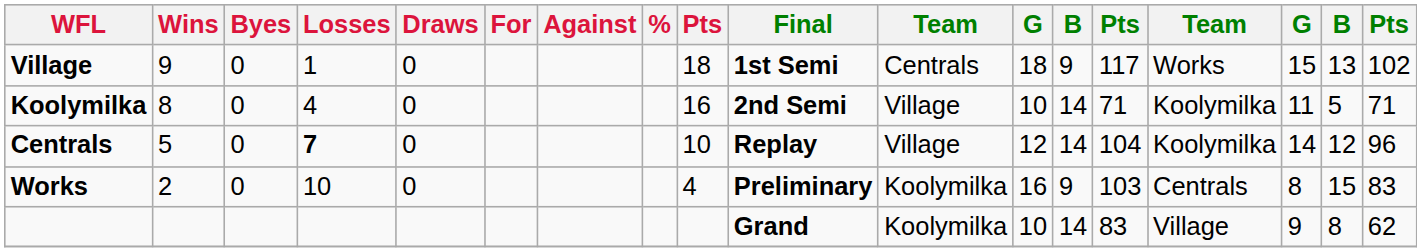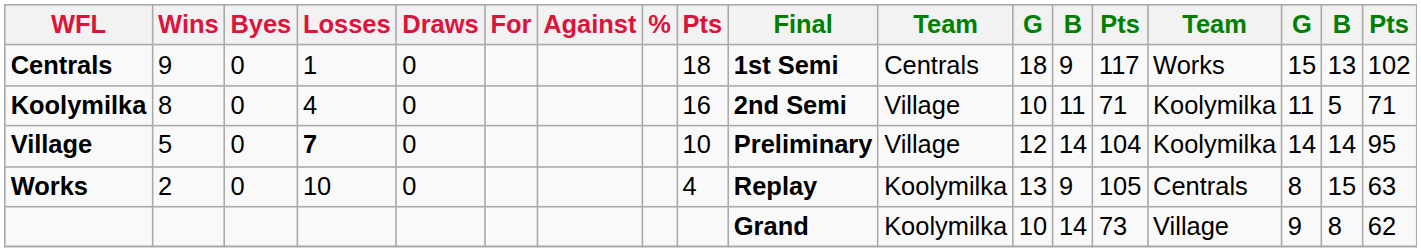(51, 65) Village -> (62, 65) Centrals
(1073, 105) 14 -> (1072, 105) 11
(62, 145) Centrals -> (51, 145) Village
(776, 145) Replay -> (803, 145) Preliminary
(1342, 145) 12 -> (1342, 145) 14
(1382, 145) 96 -> (1382, 145) 95
(803, 186) Preliminary -> (776, 186) Replay
(1033, 186) 16 -> (1033, 186) 13
(1120, 186) 103 -> (1120, 186) 105
(1382, 186) 83 -> (1382, 186) 63
(1113, 226) 83 -> (1113, 226) 73
